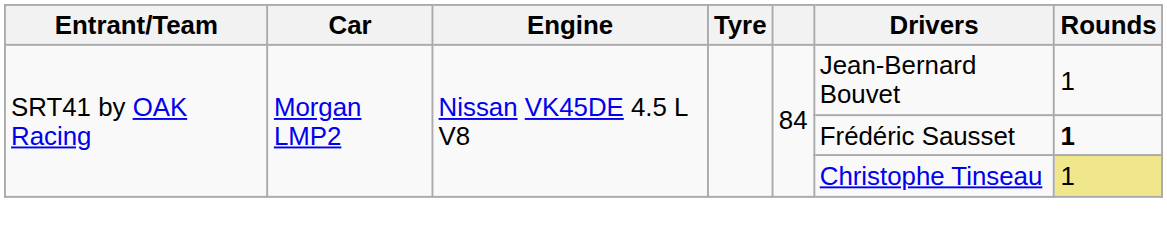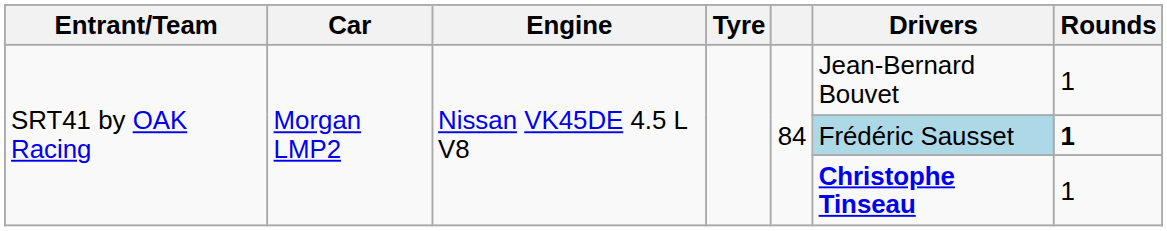(917, 135) no background -> (916, 135) lightblue background
(931, 176) normal -> (887, 190) bold
(1068, 176) khaki background -> (1068, 190) no background
